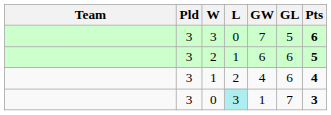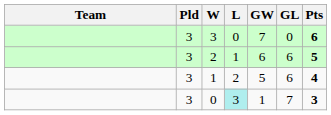(290, 36) 5 -> (290, 36) 0
(262, 78) 4 -> (262, 78) 5
